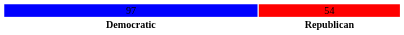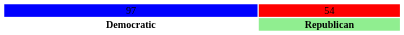(329, 24) no background -> (329, 24) lightgreen background
